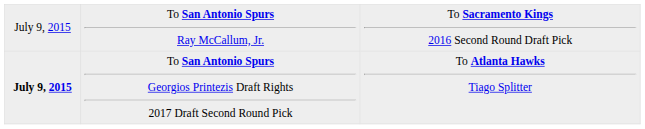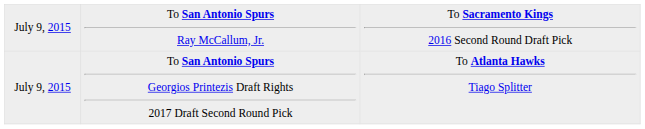(42, 87) bold -> (43, 87) normal
